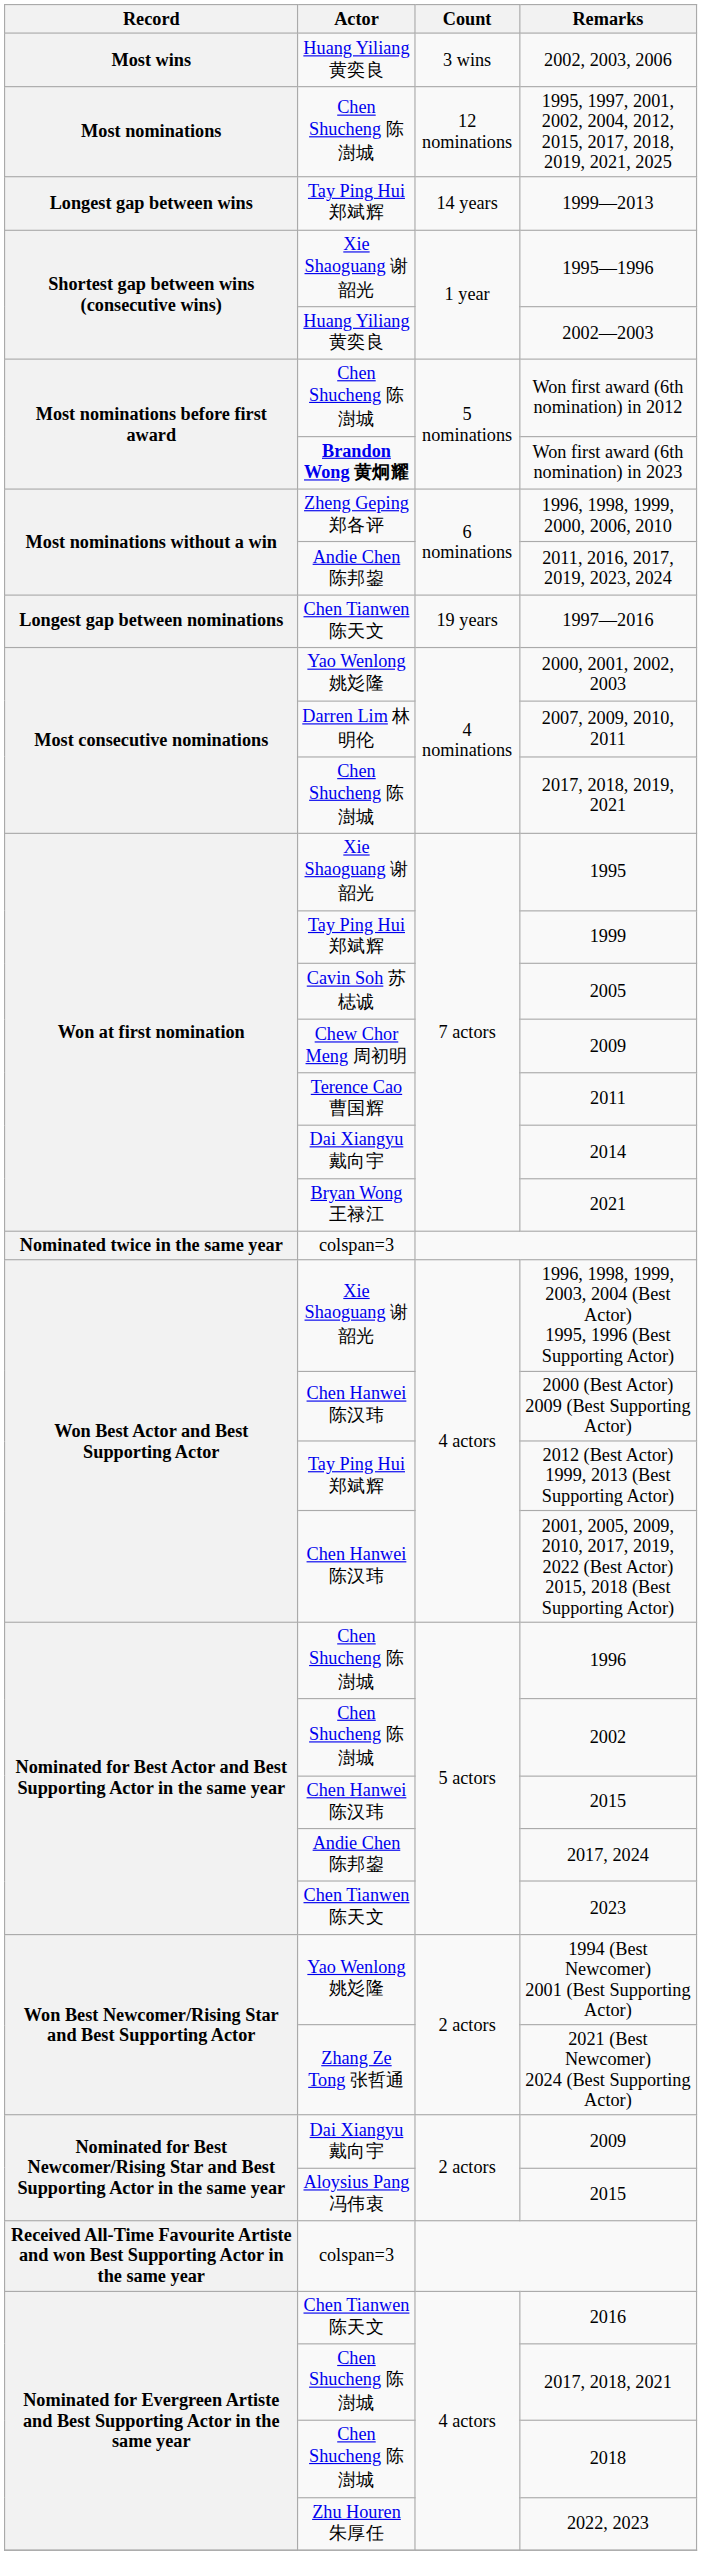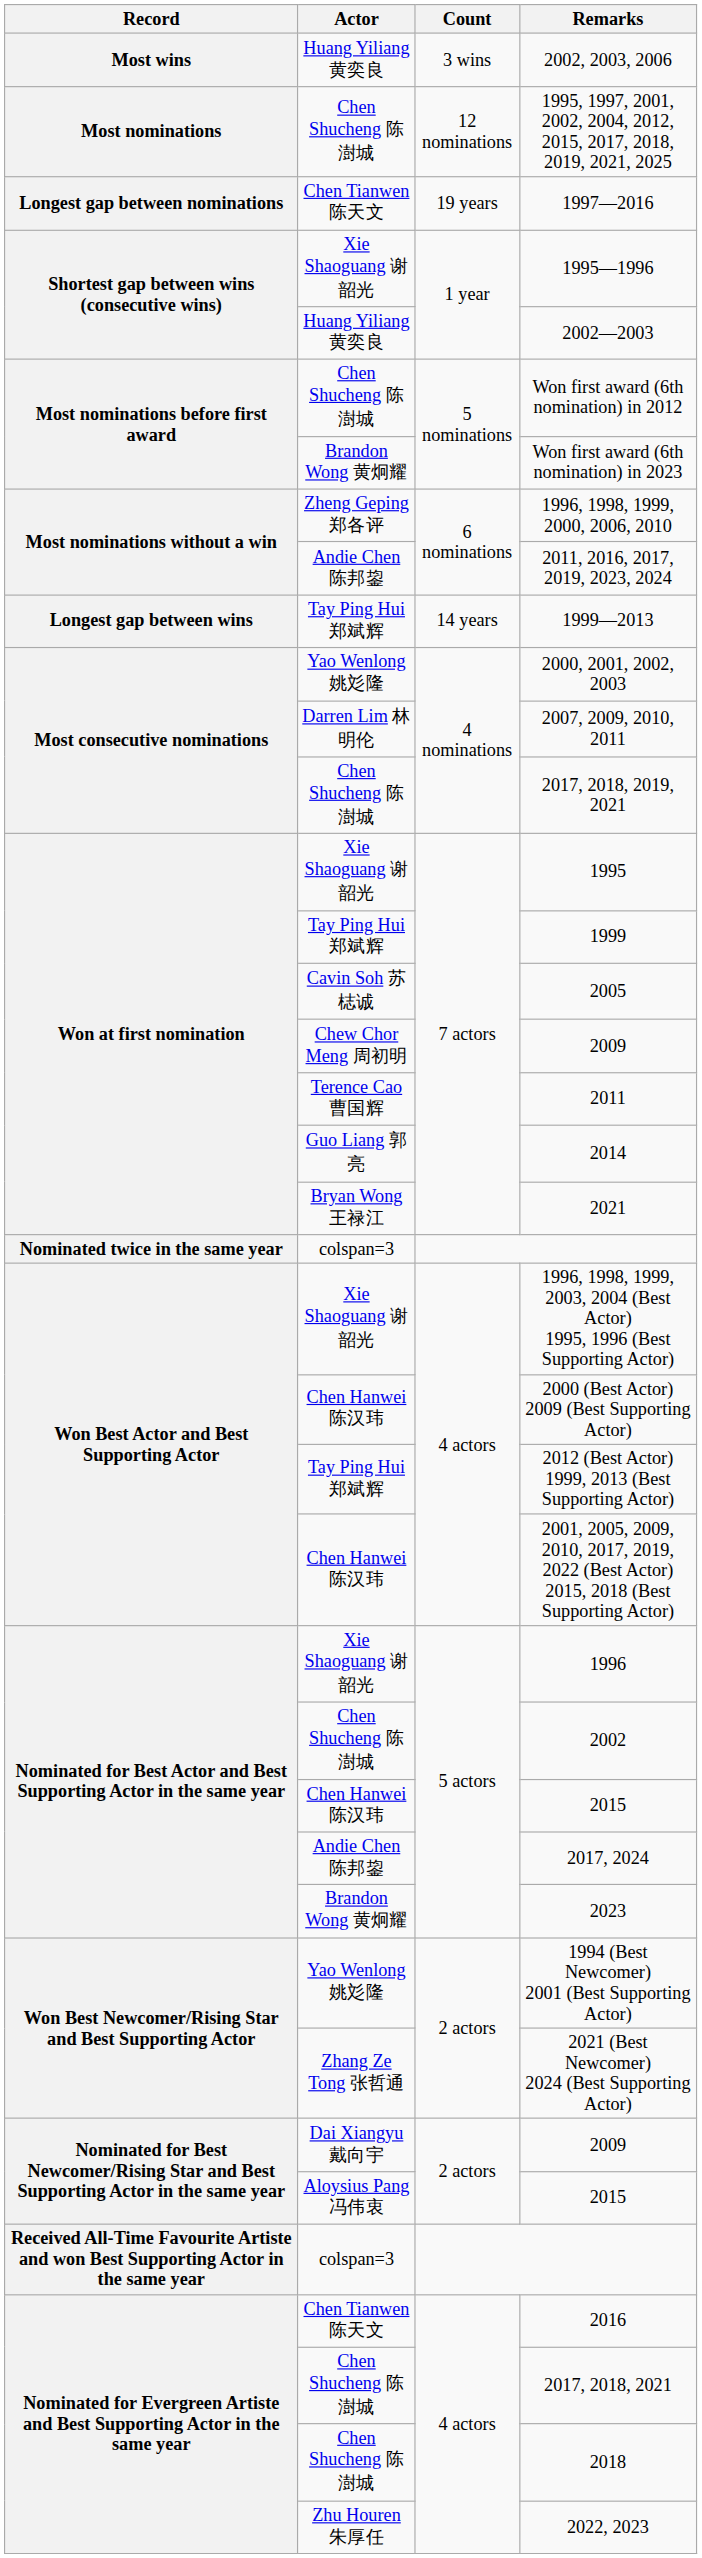rows swapped: (151, 203) <-> (151, 621)
(356, 461) bold -> (356, 461) normal
(356, 1150) Dai Xiangyu 戴向宇 -> (356, 1152) Guo Liang 郭亮
(356, 1659) Chen Shucheng 陈澍城 -> (356, 1662) Xie Shaoguang 谢韶光
(356, 1906) Chen Tianwen 陈天文 -> (356, 1909) Brandon Wong 黄炯耀
